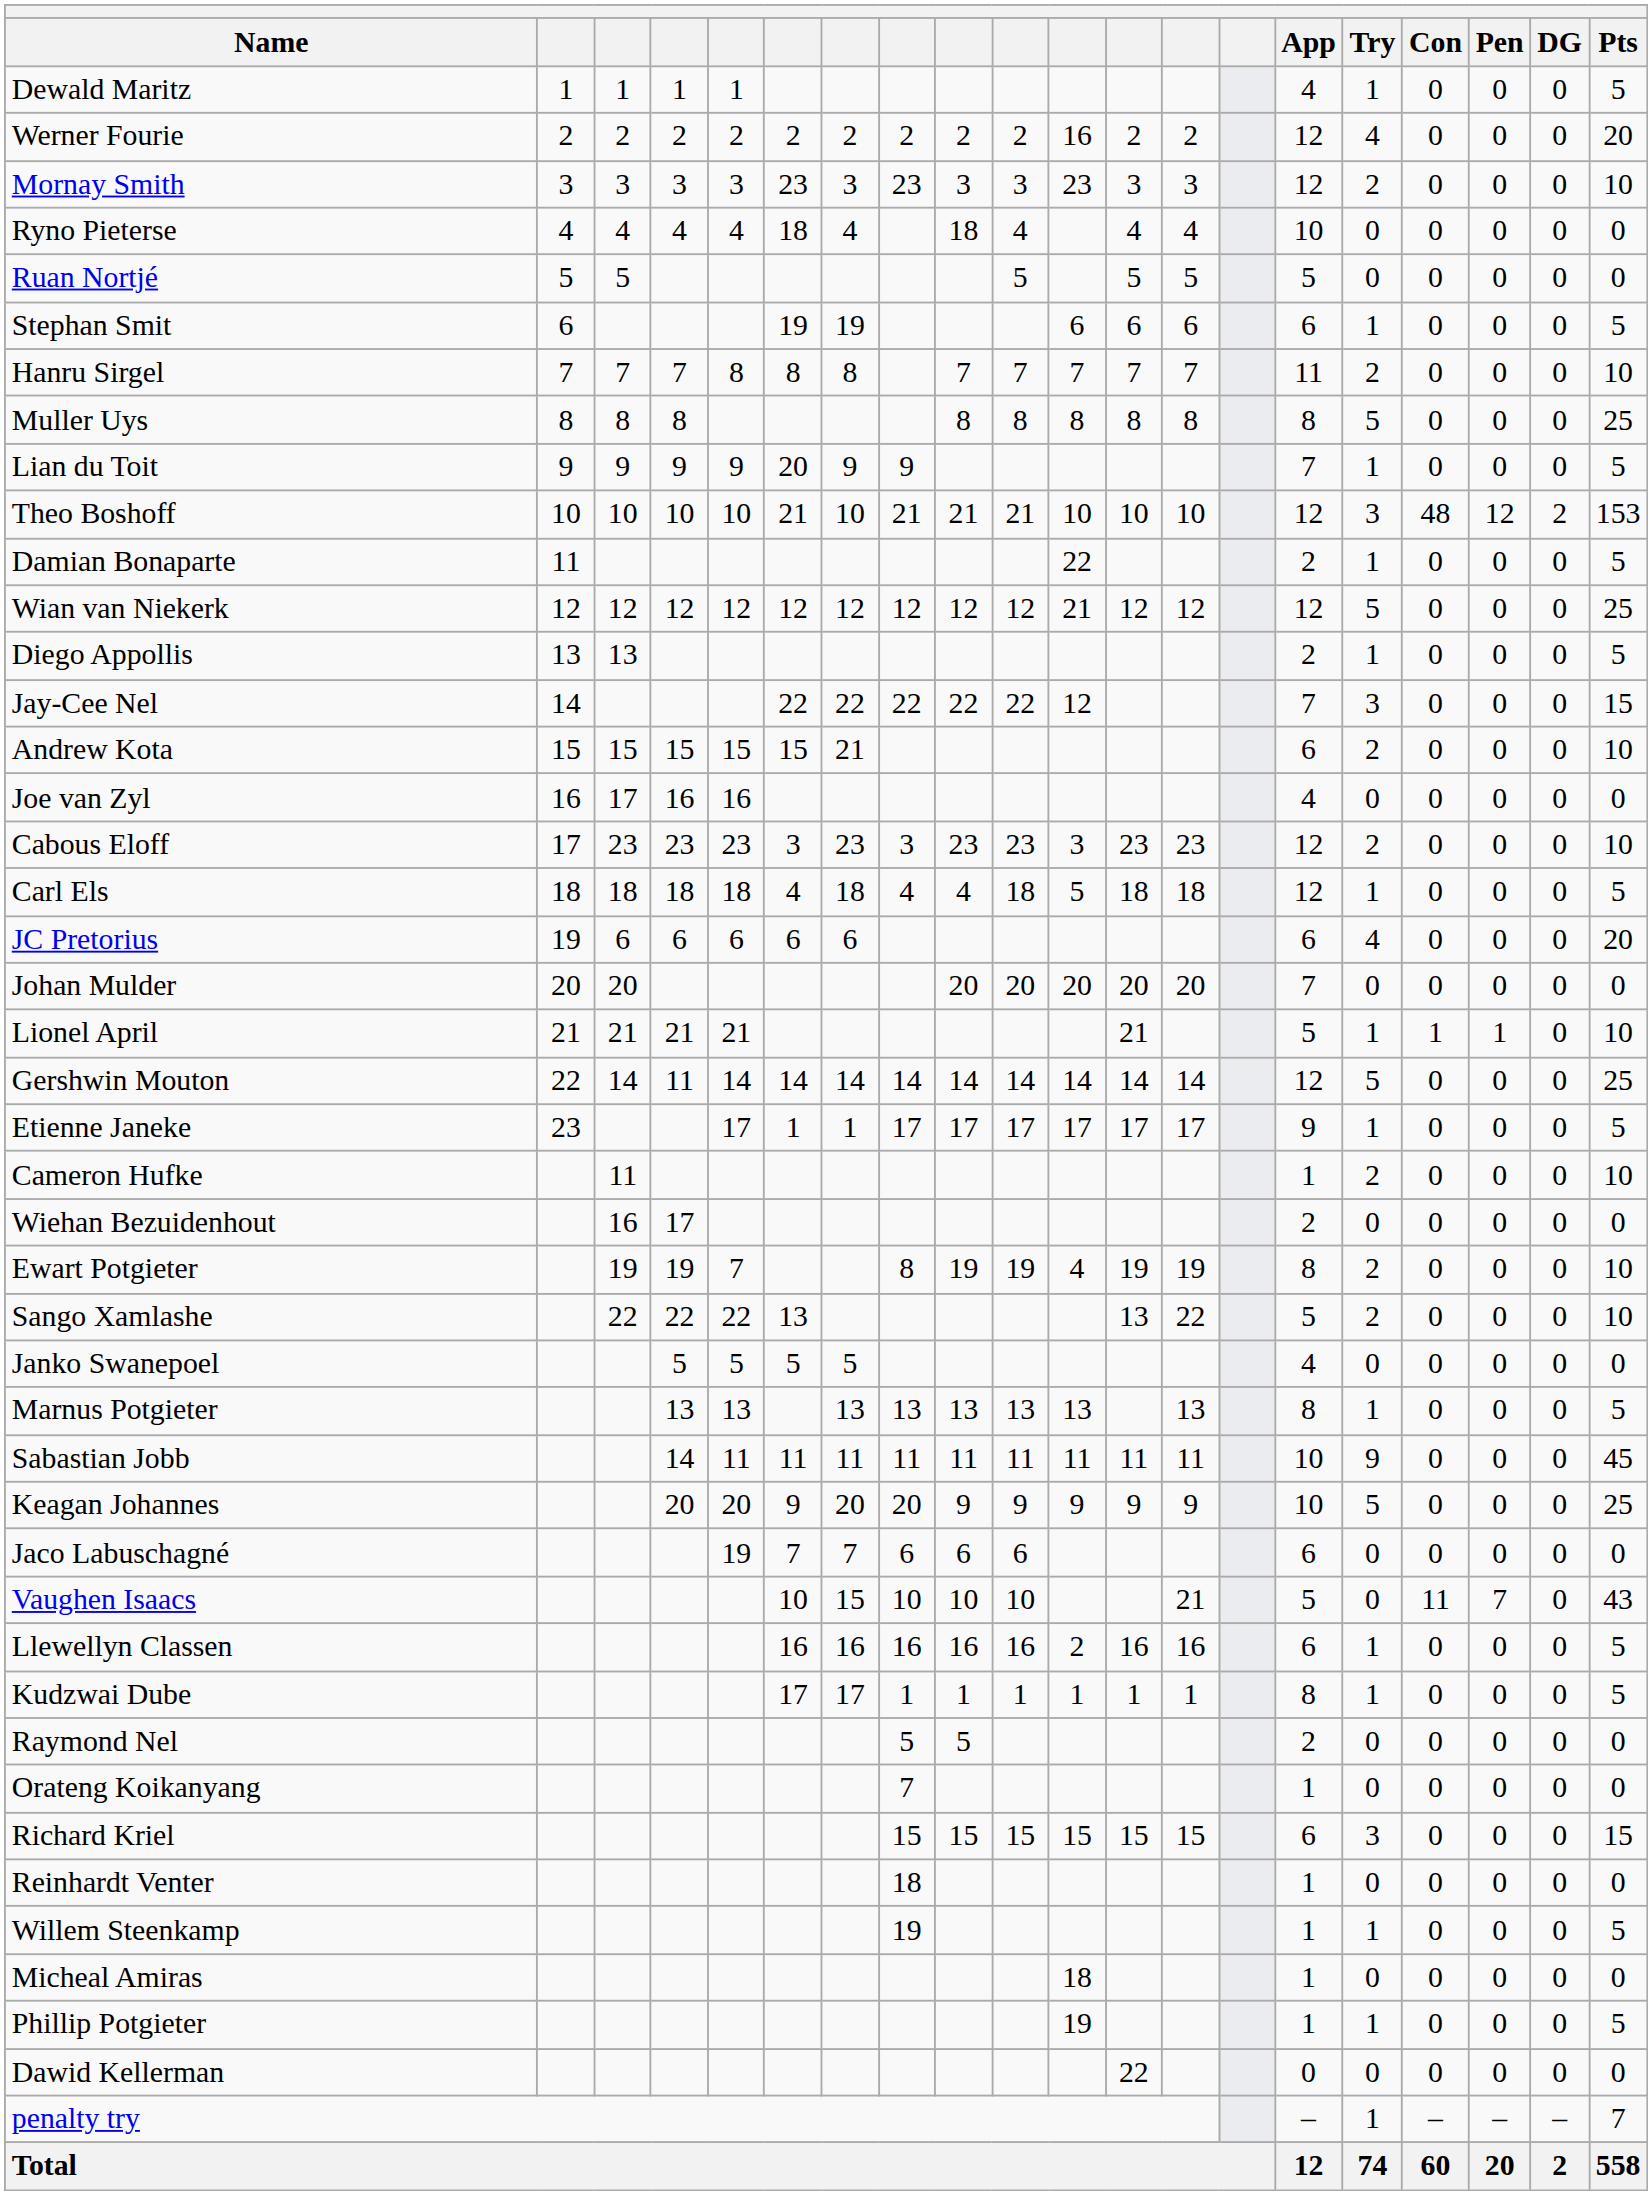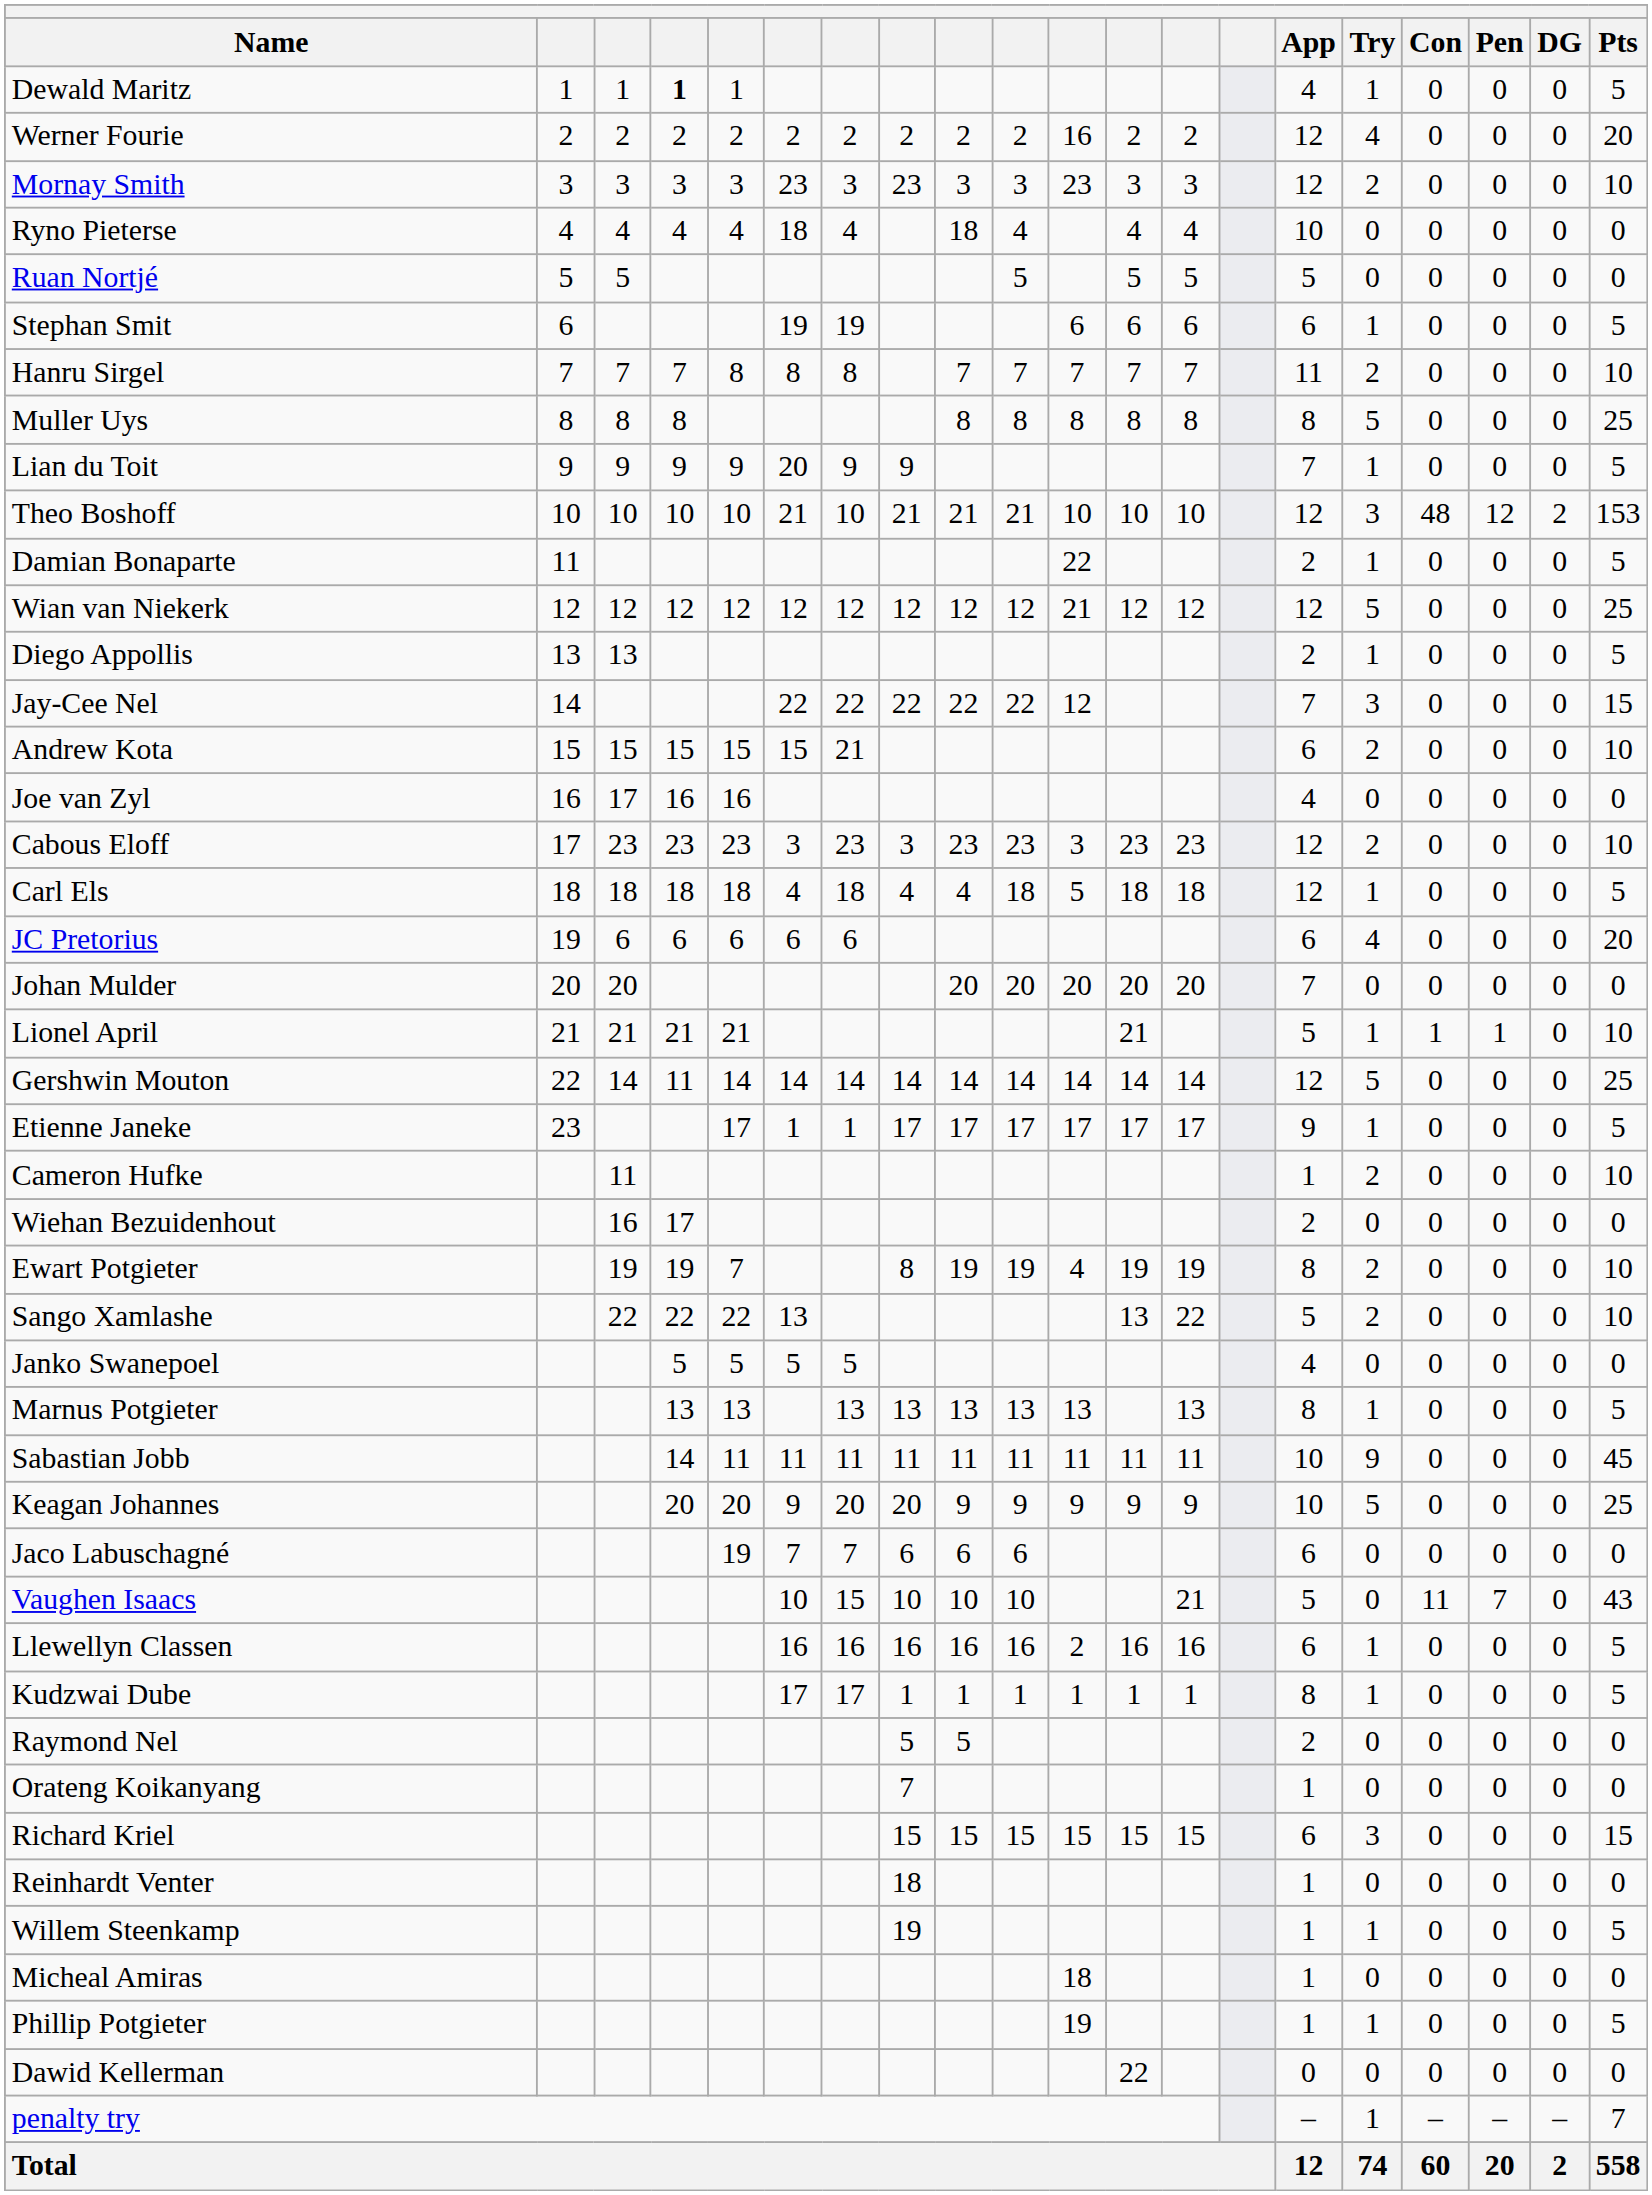(680, 89) normal -> (680, 89) bold
